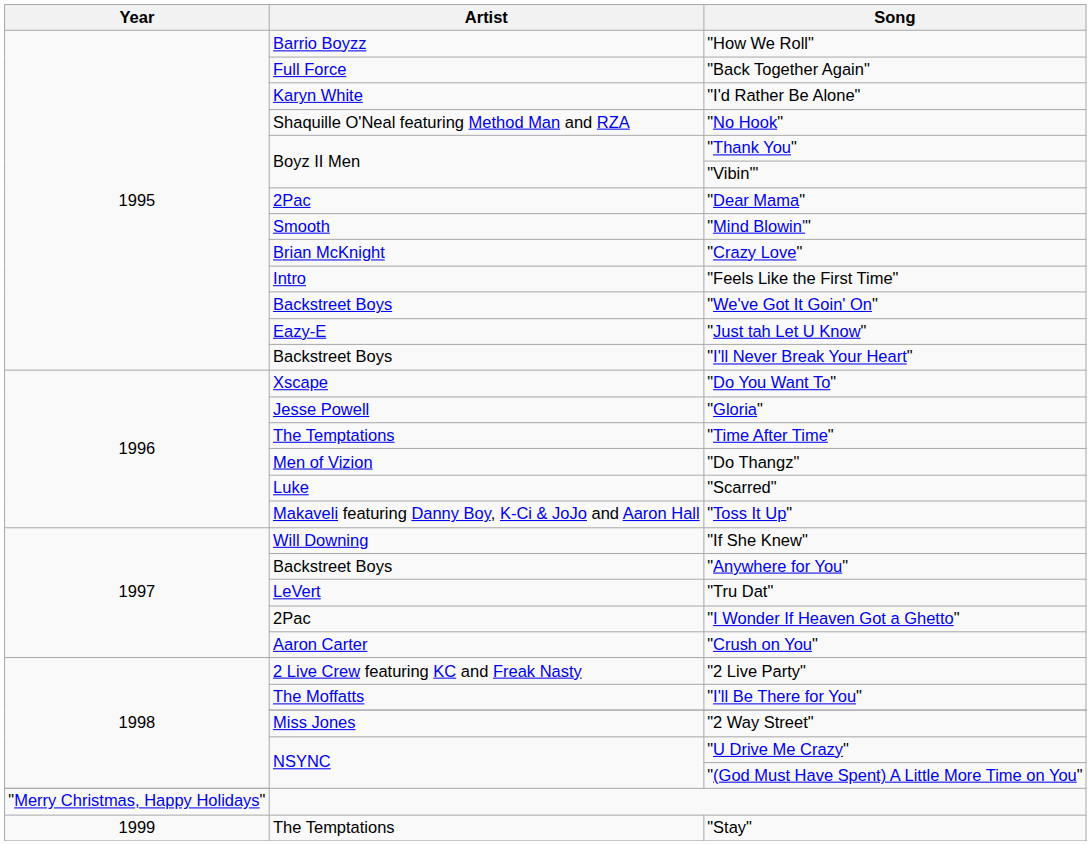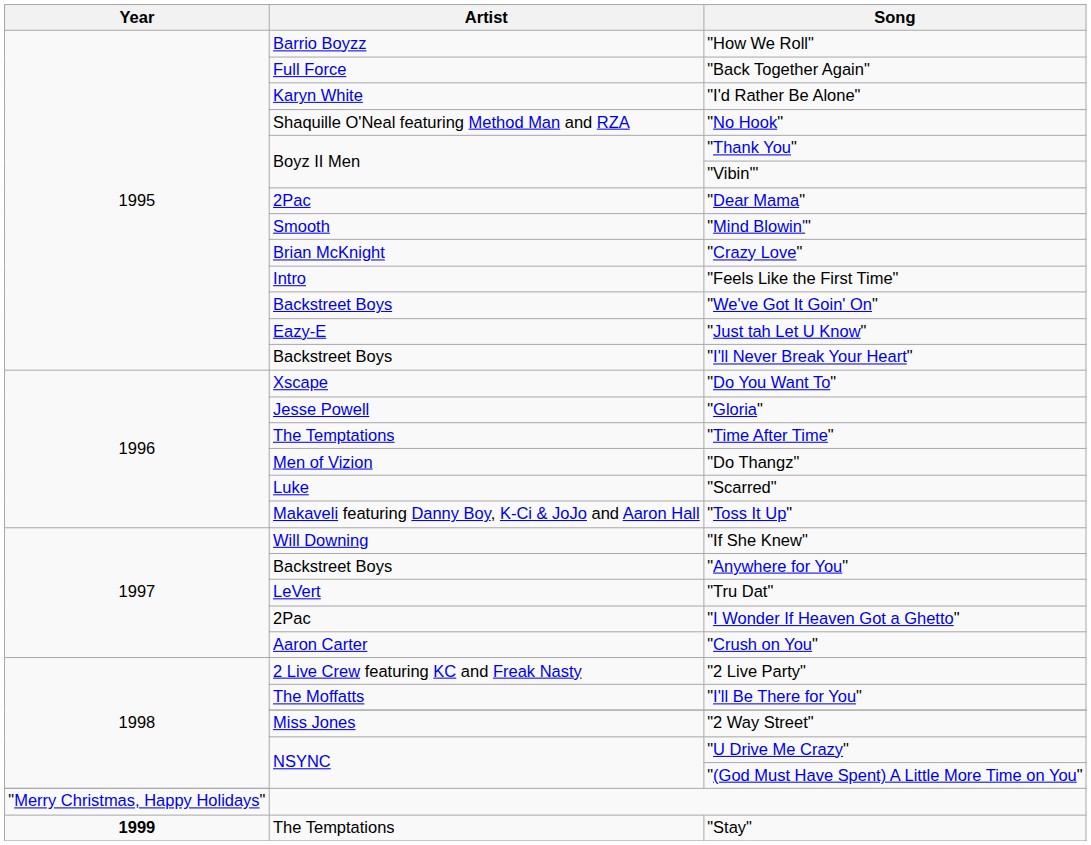(137, 827) normal -> (137, 827) bold
